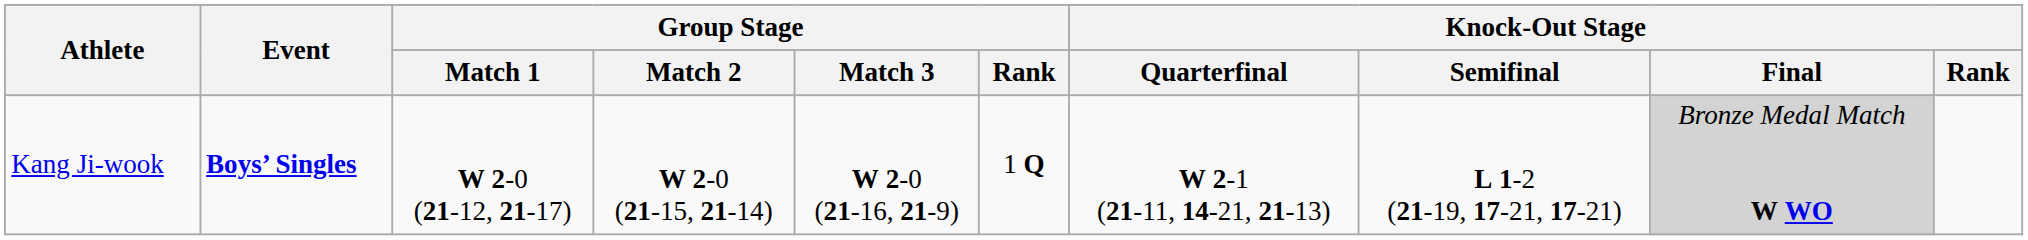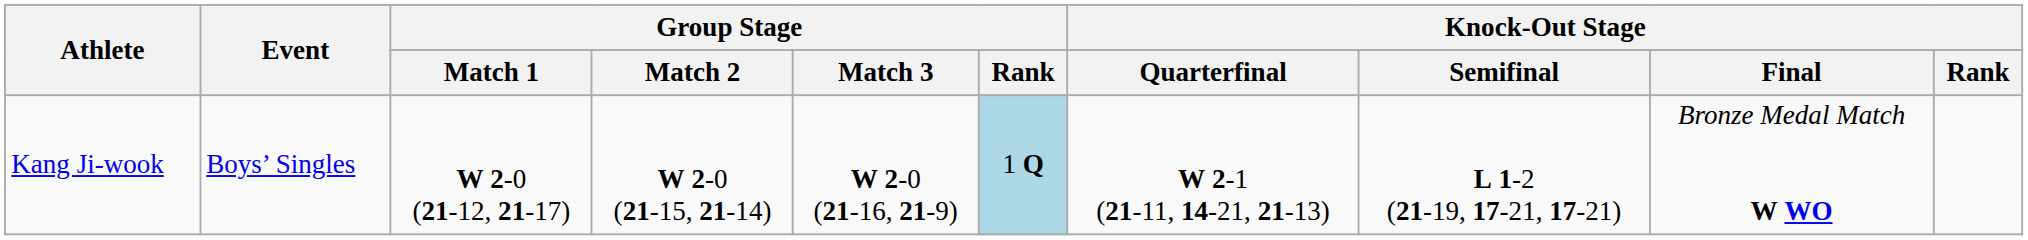(281, 164) bold -> (281, 164) normal
(1024, 164) no background -> (1023, 164) lightblue background
(1792, 164) lightgrey background -> (1792, 164) no background
